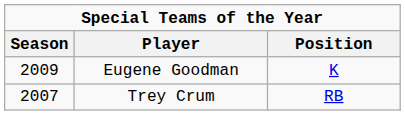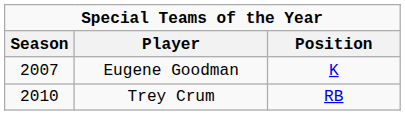(39, 70) 2009 -> (39, 70) 2007
(39, 97) 2007 -> (39, 97) 2010
